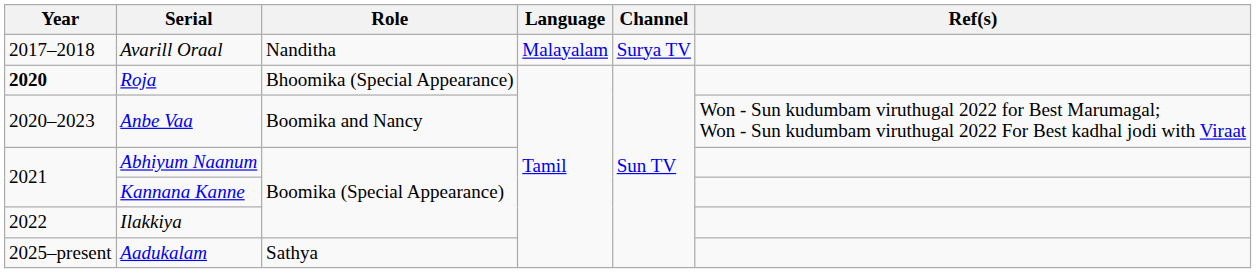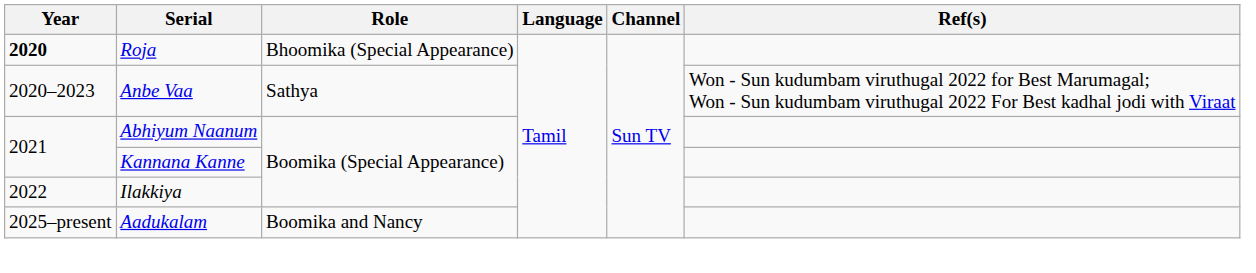- row: (171, 49)
(344, 120) Boomika and Nancy -> (292, 90) Sathya
(292, 252) Sathya -> (344, 222) Boomika and Nancy
